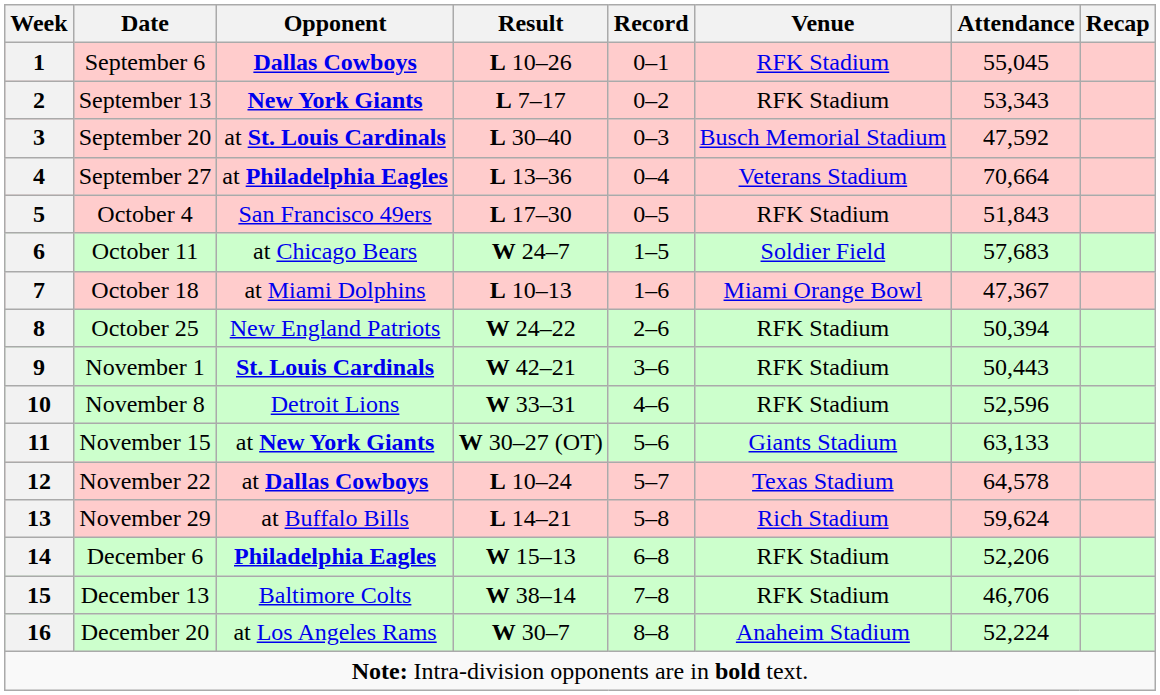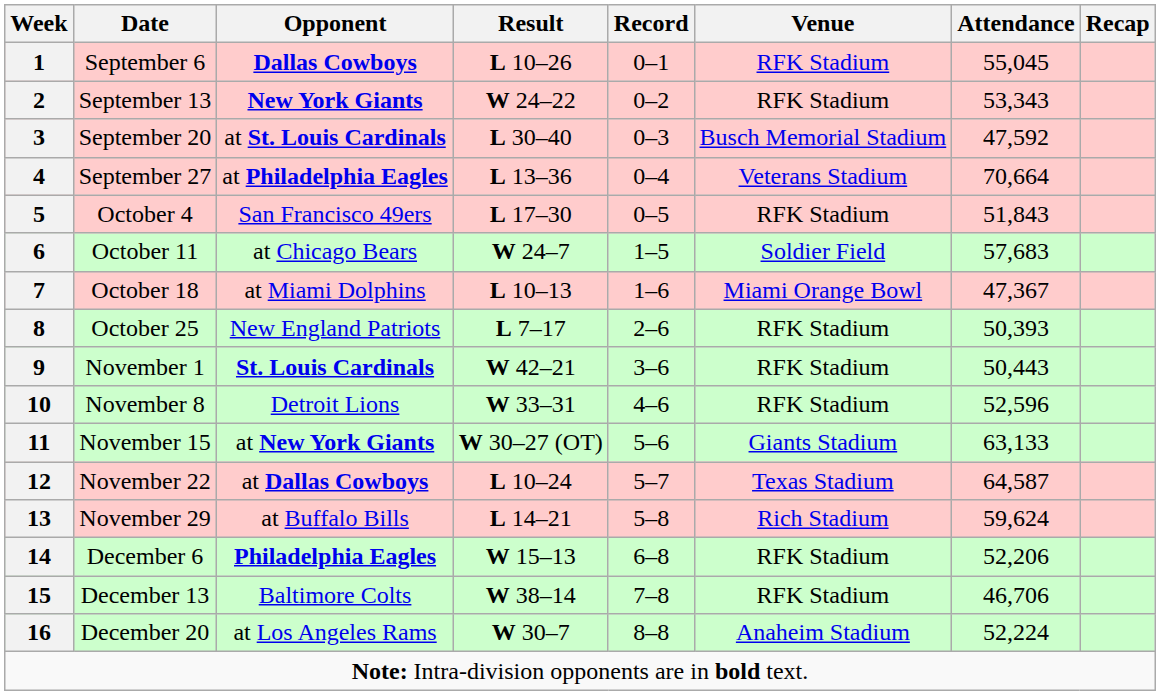(531, 99) L 7–17 -> (531, 99) W 24–22
(531, 328) W 24–22 -> (531, 328) L 7–17
(1016, 328) 50,394 -> (1016, 328) 50,393
(1016, 480) 64,578 -> (1016, 480) 64,587
